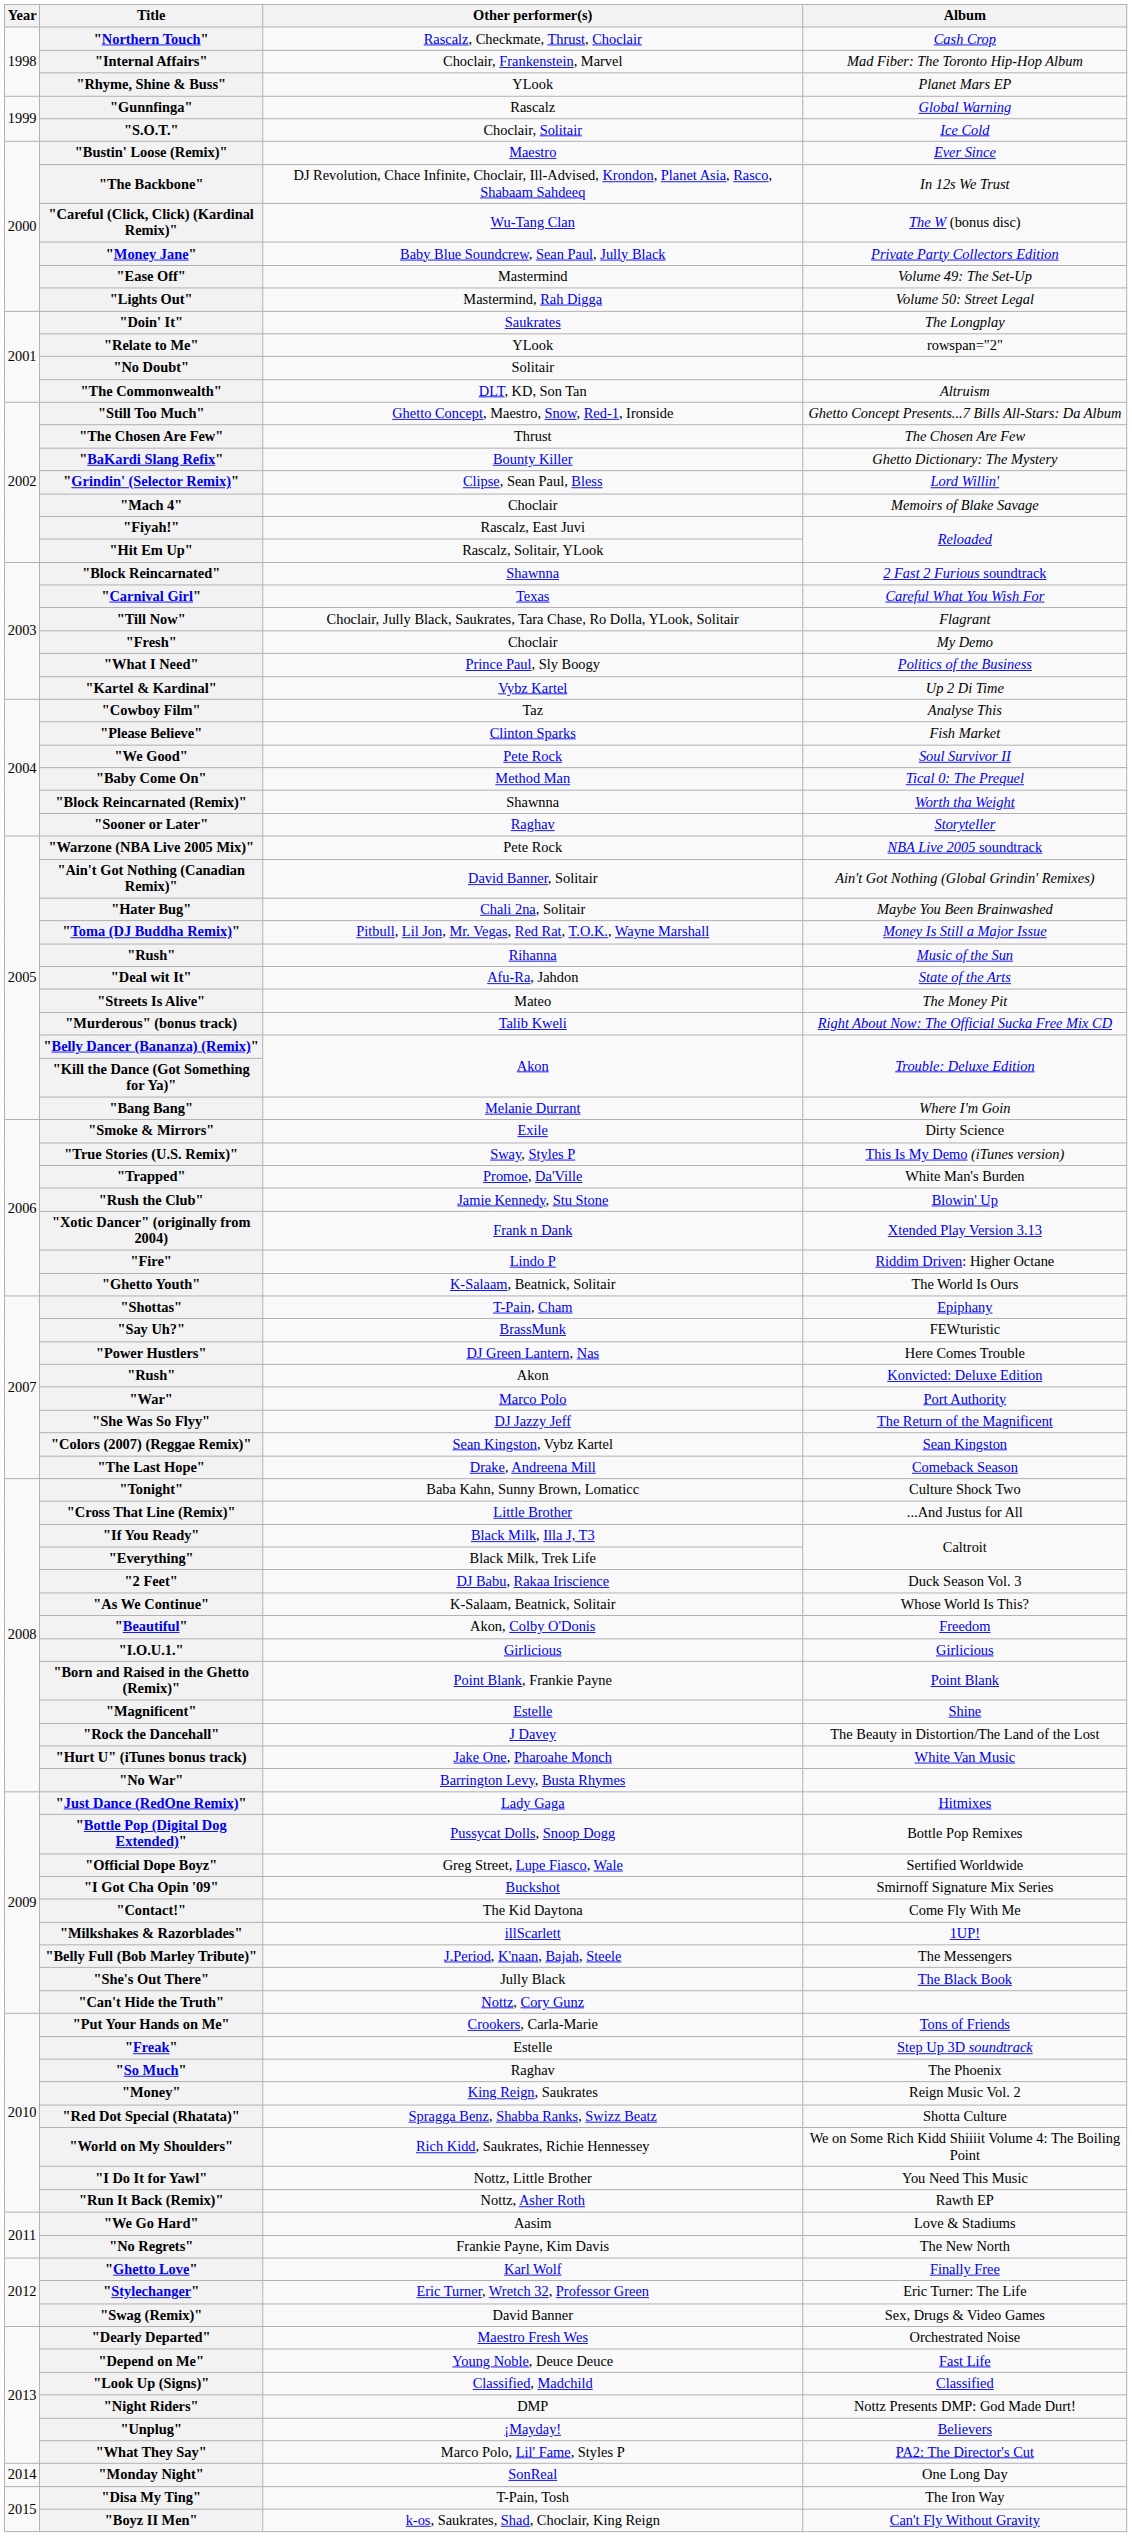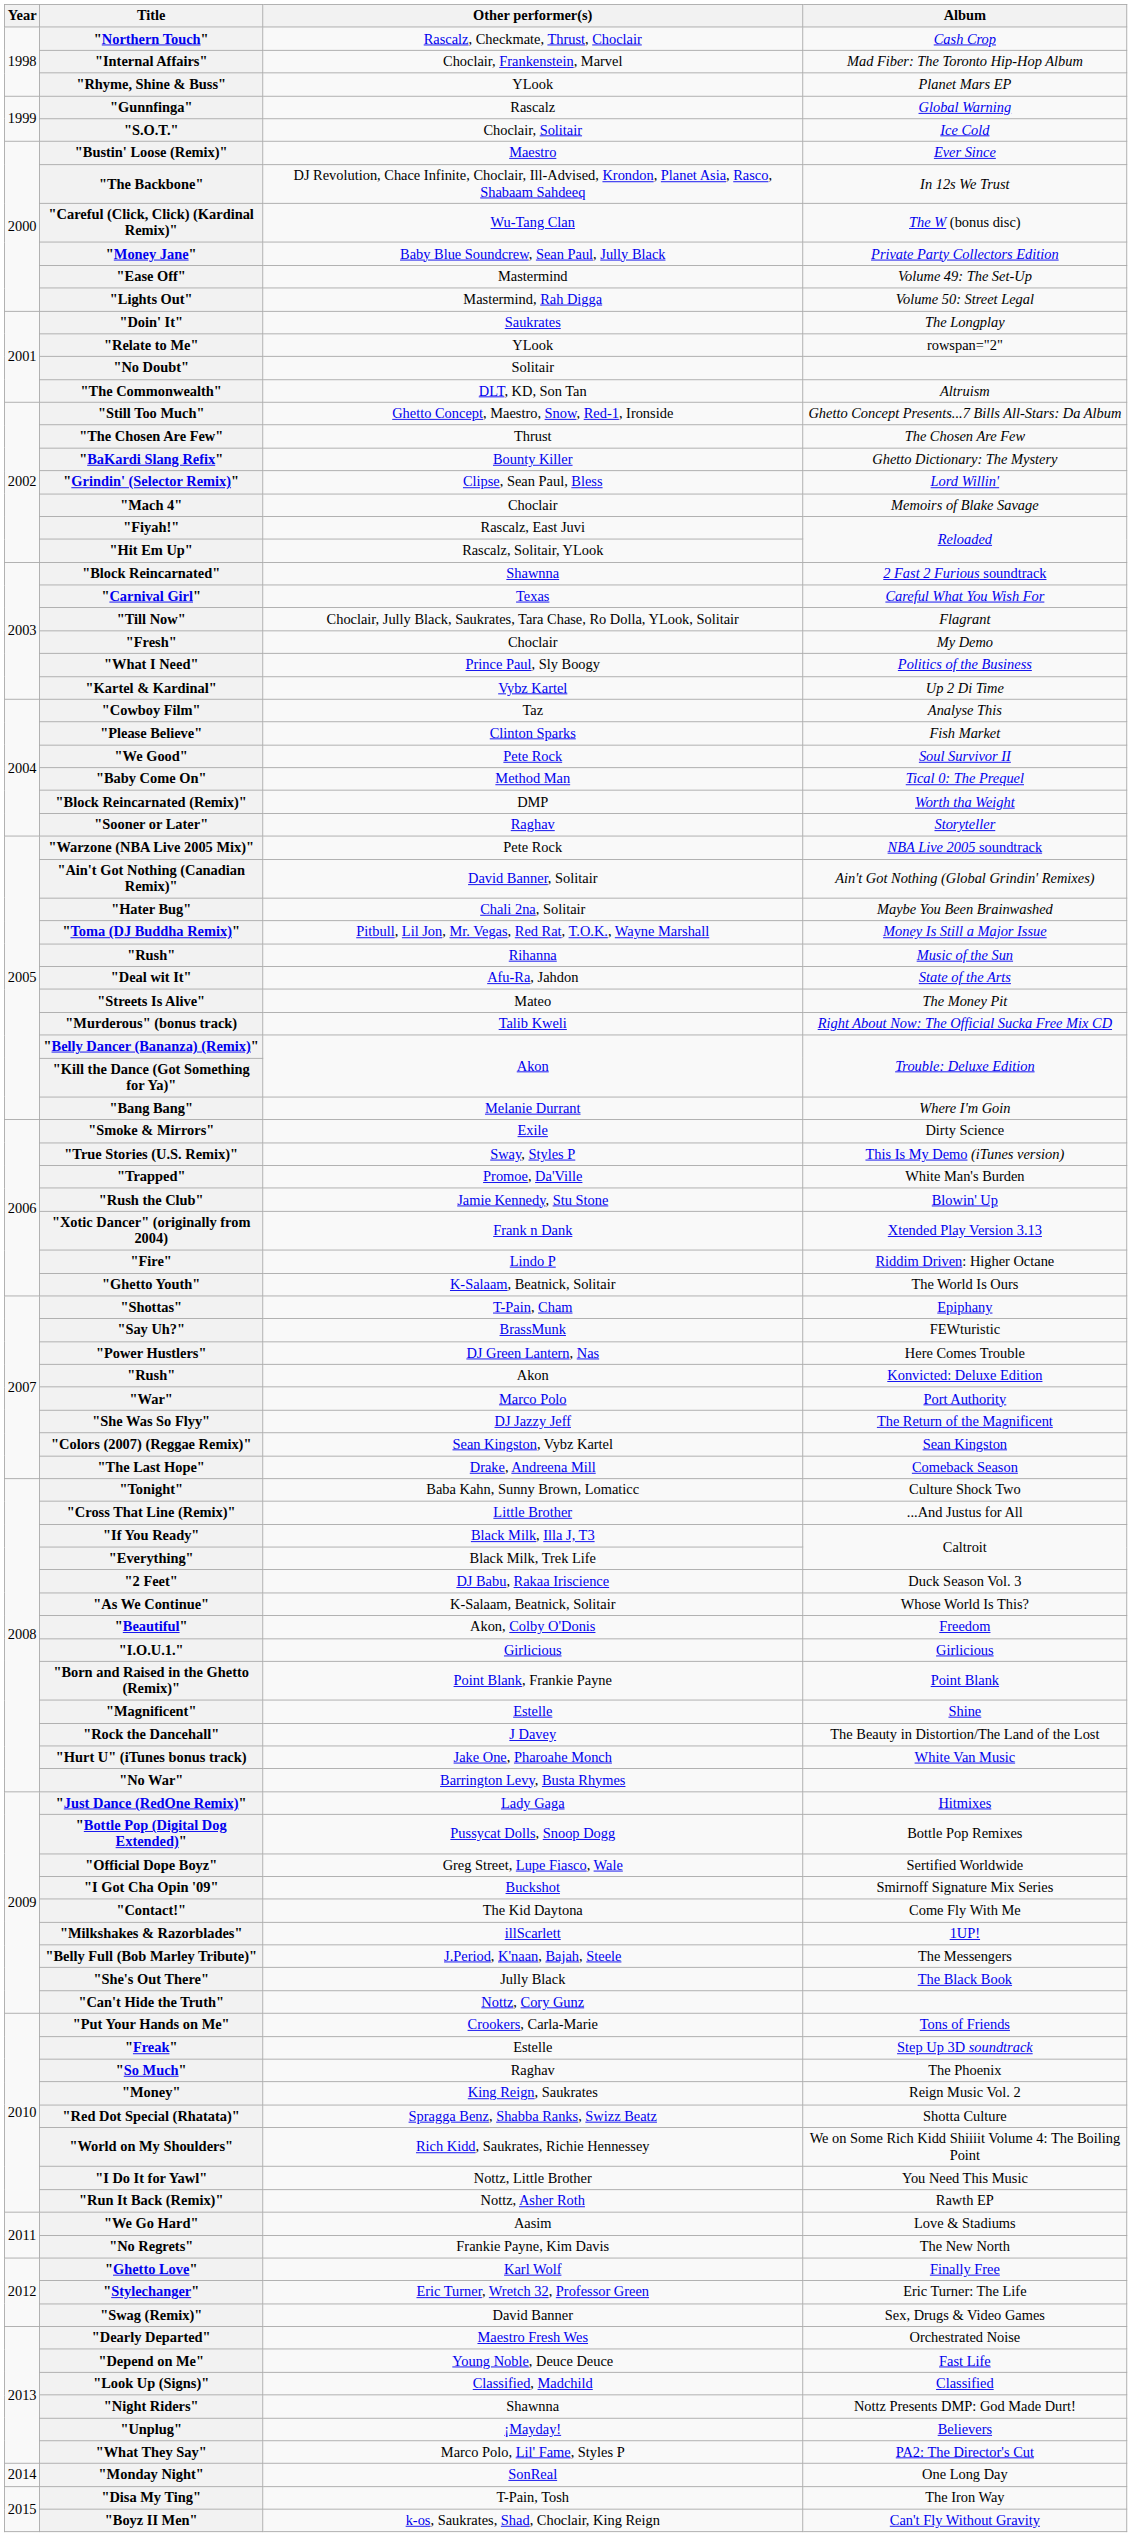(533, 801) Shawnna -> (533, 801) DMP
(533, 2406) DMP -> (533, 2406) Shawnna
